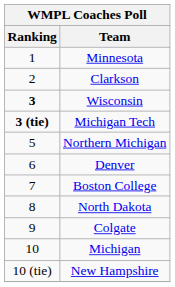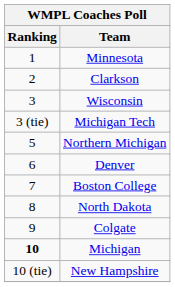(32, 100) bold -> (32, 100) normal
(32, 121) bold -> (32, 121) normal
(32, 249) normal -> (32, 249) bold
